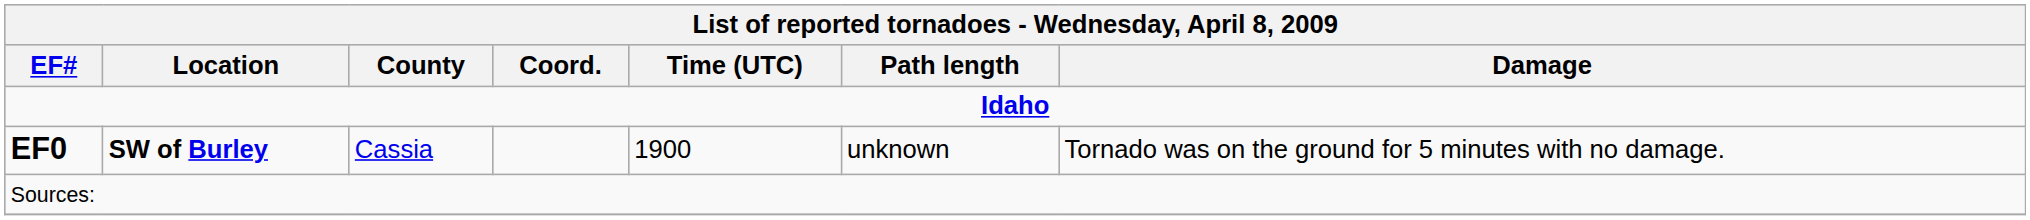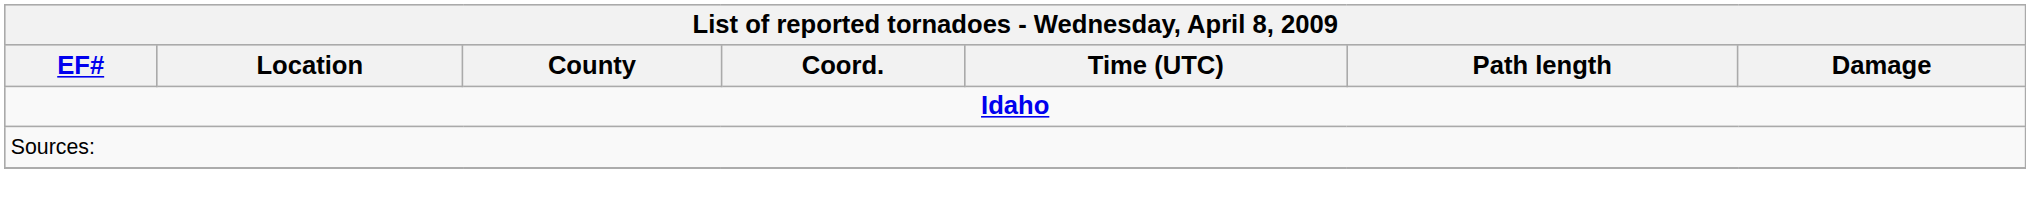- row: (39, 149)
